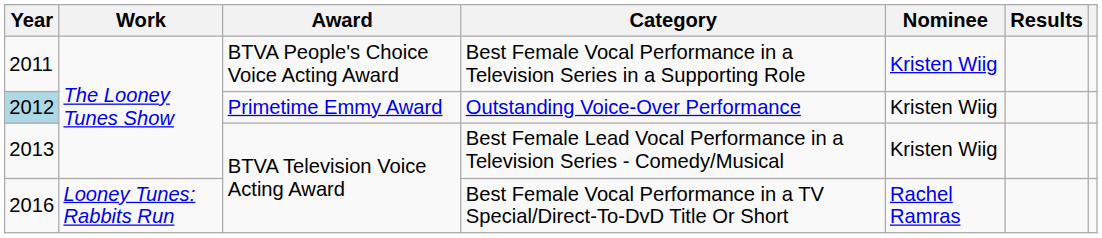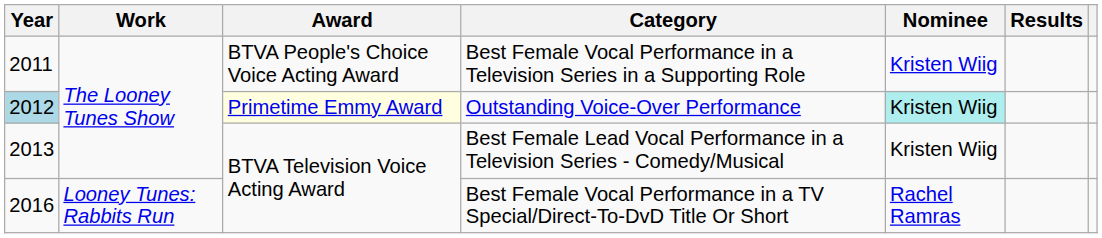(335, 107) no background -> (335, 107) lightyellow background
(944, 107) no background -> (944, 107) paleturquoise background
